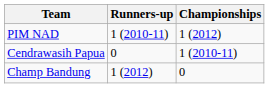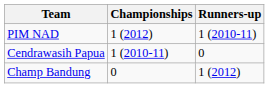columns swapped: (220, 14) <-> (142, 14)
